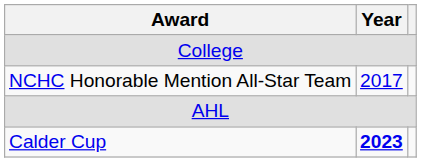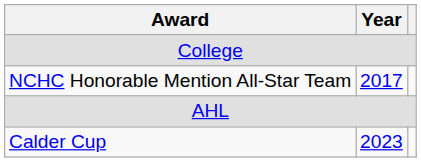(381, 141) bold -> (381, 141) normal
